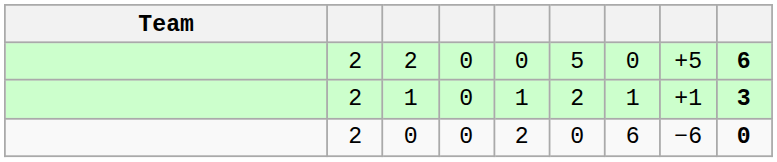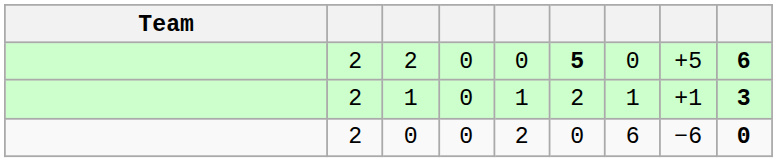(577, 61) normal -> (577, 61) bold
